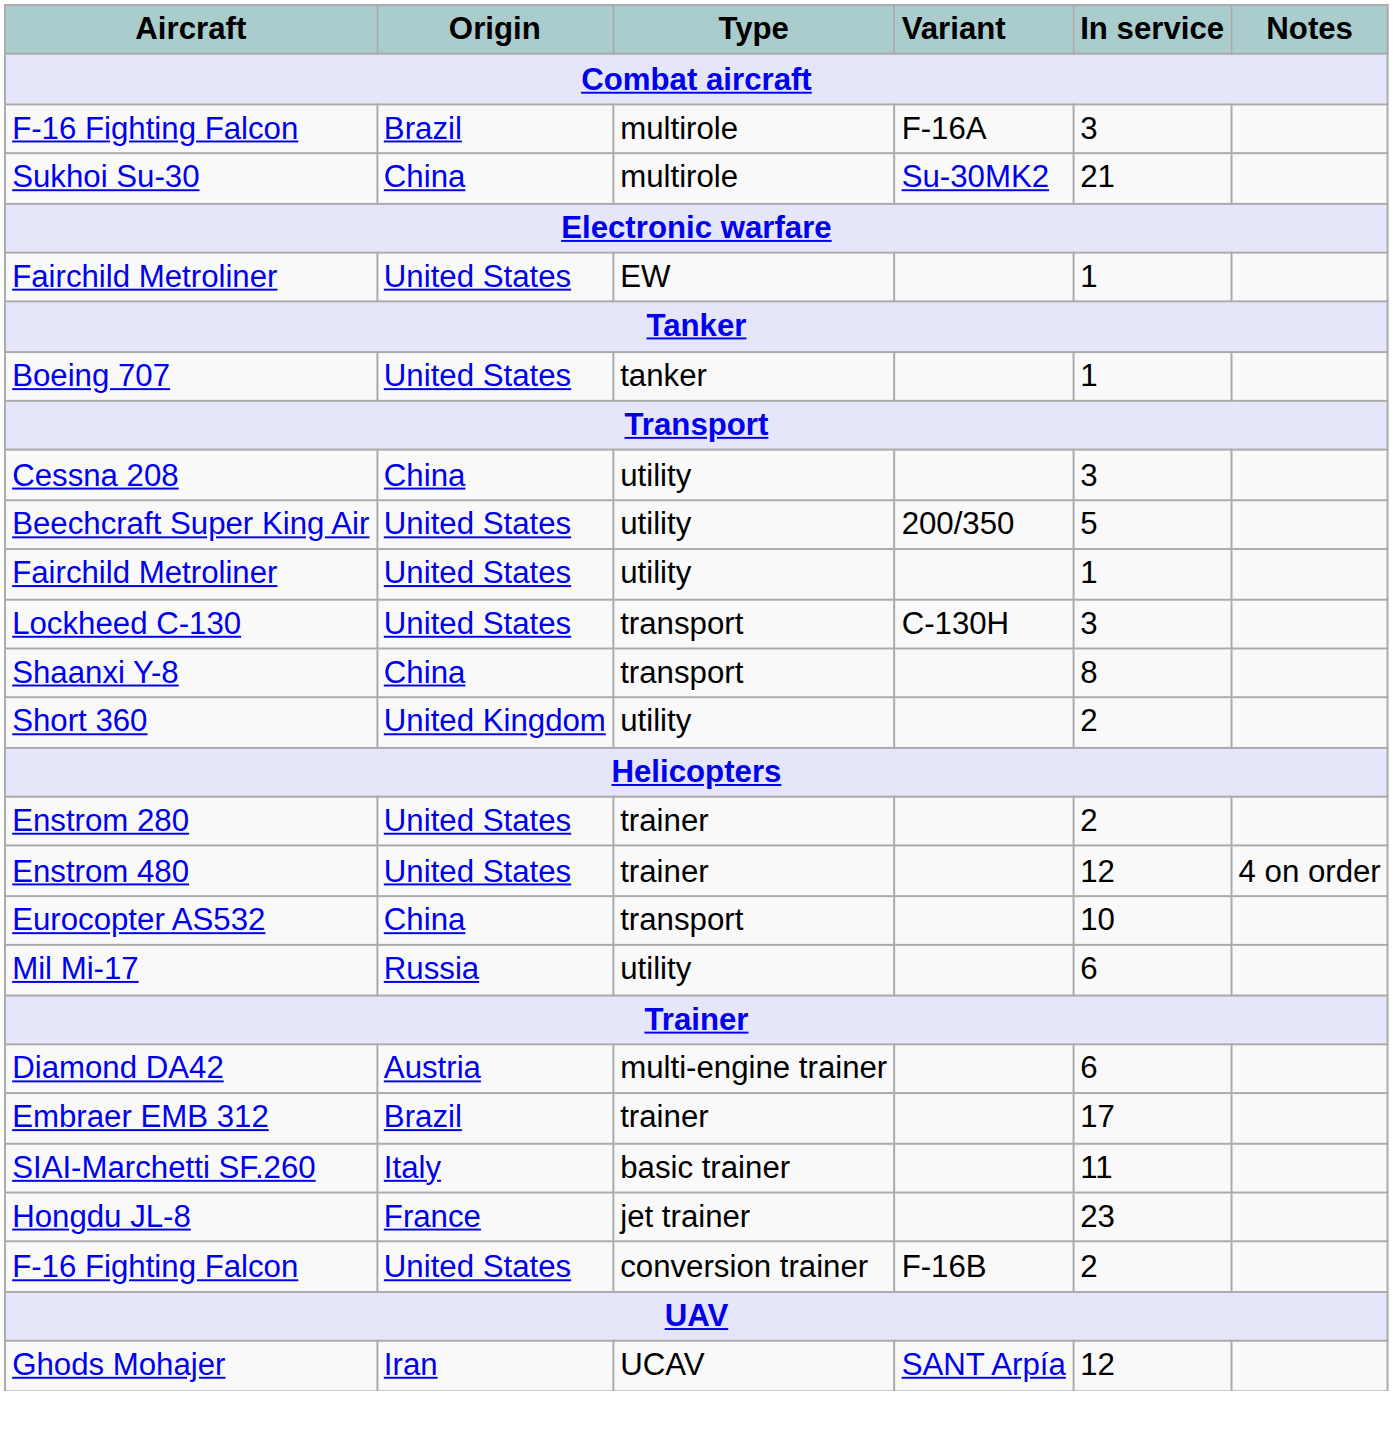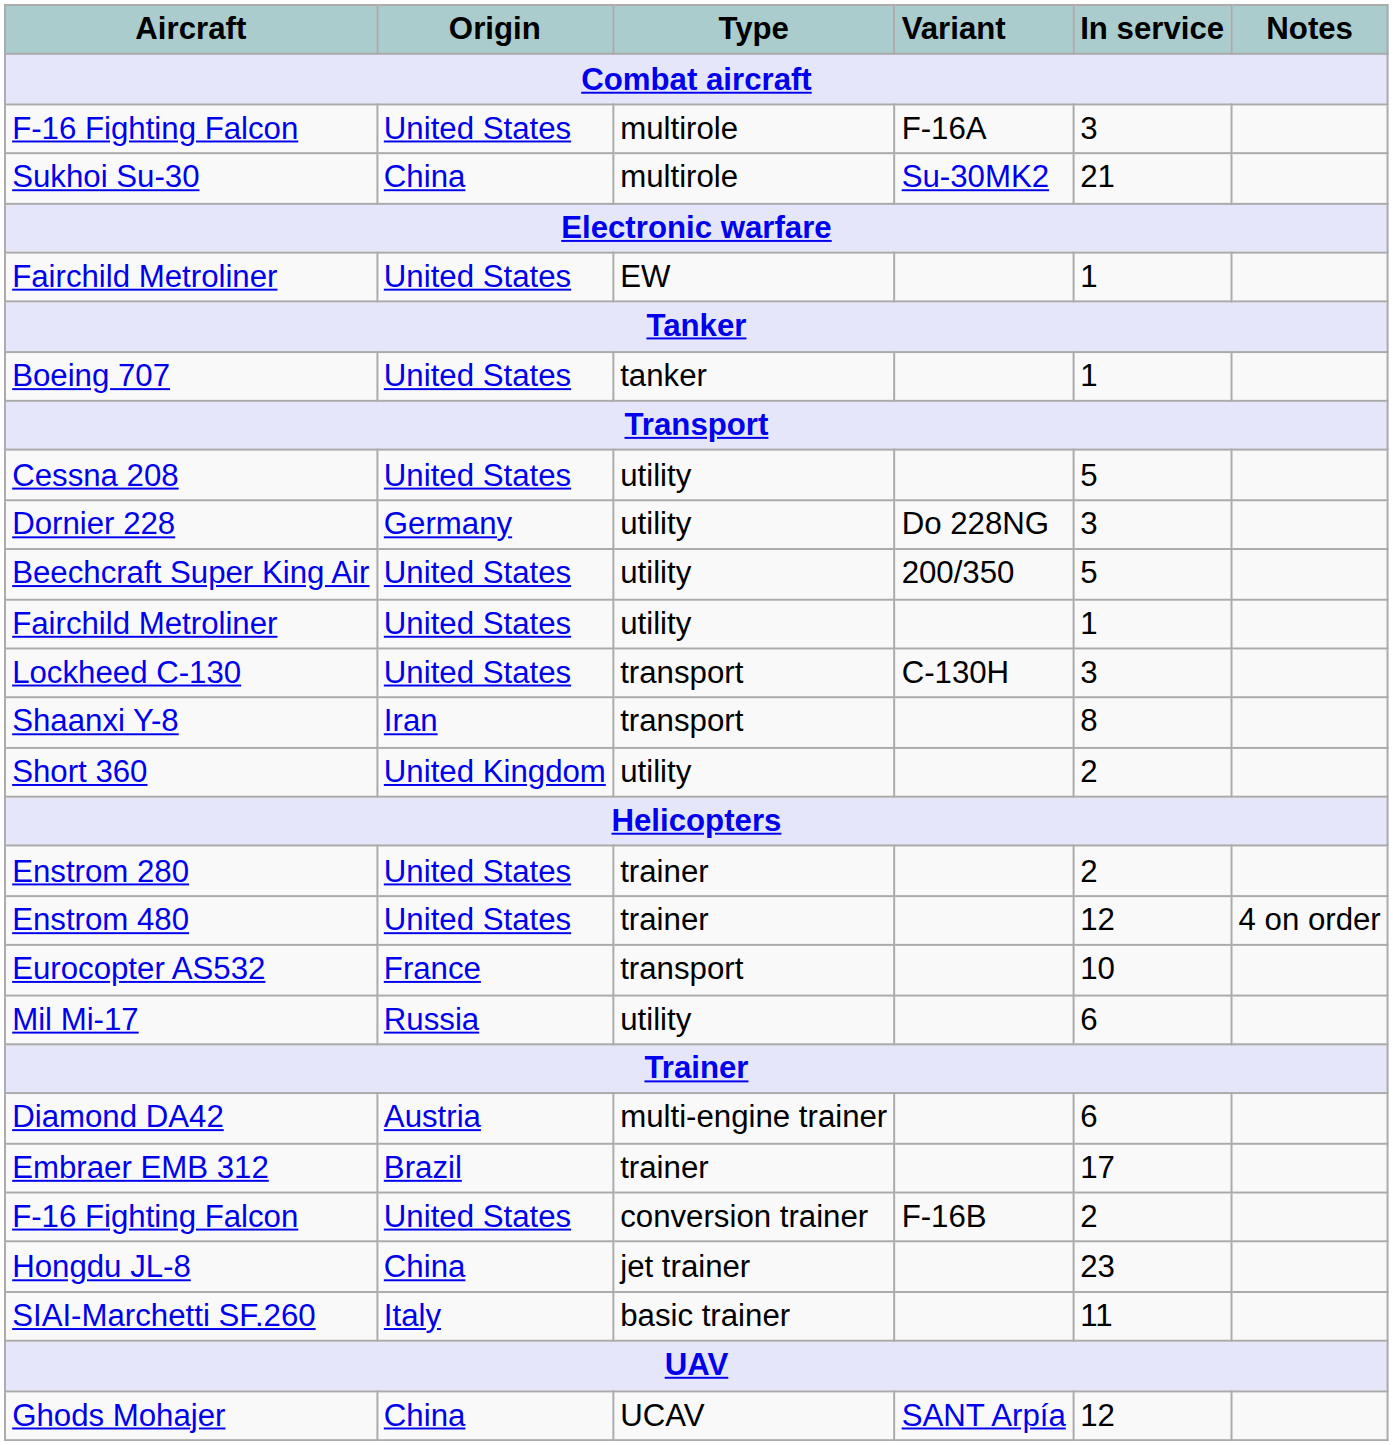(423, 128) Brazil -> (477, 128) United States
(425, 474) China -> (477, 474) United States
(1089, 474) 3 -> (1089, 474) 5
+ row: (94, 524)
(425, 672) China -> (411, 721) Iran
(425, 919) China -> (432, 969) France
rows swapped: (155, 1266) <-> (164, 1167)
(432, 1216) France -> (425, 1266) China
(411, 1365) Iran -> (425, 1414) China
